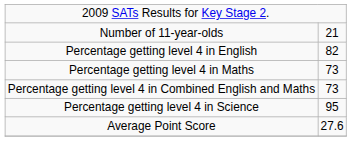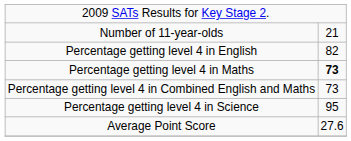(332, 70) normal -> (332, 70) bold
